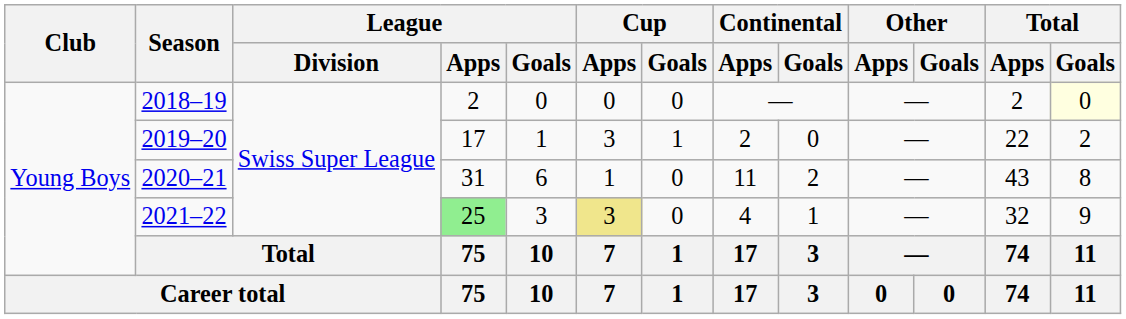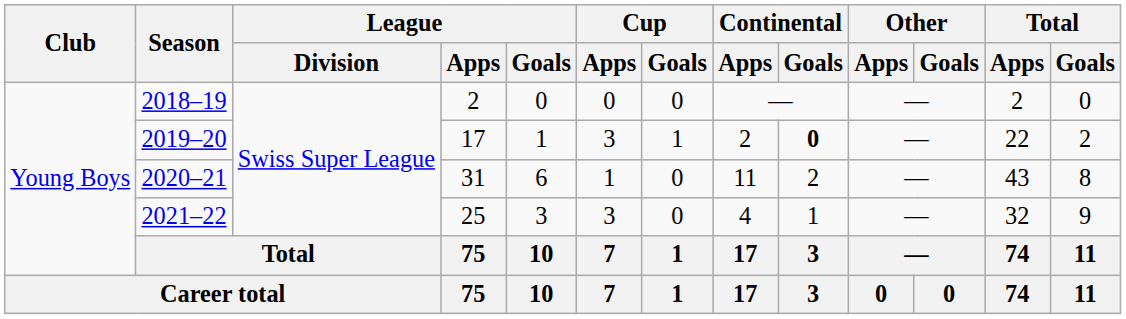(1085, 100) lightyellow background -> (1085, 100) no background
(813, 139) normal -> (813, 139) bold
(473, 216) lightgreen background -> (473, 216) no background
(609, 216) khaki background -> (609, 216) no background
